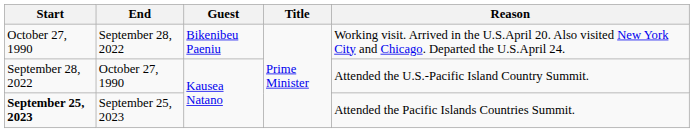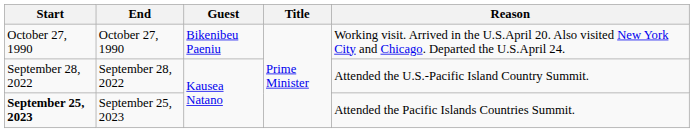(135, 41) September 28, 2022 -> (129, 41) October 27, 1990
(129, 75) October 27, 1990 -> (135, 75) September 28, 2022
